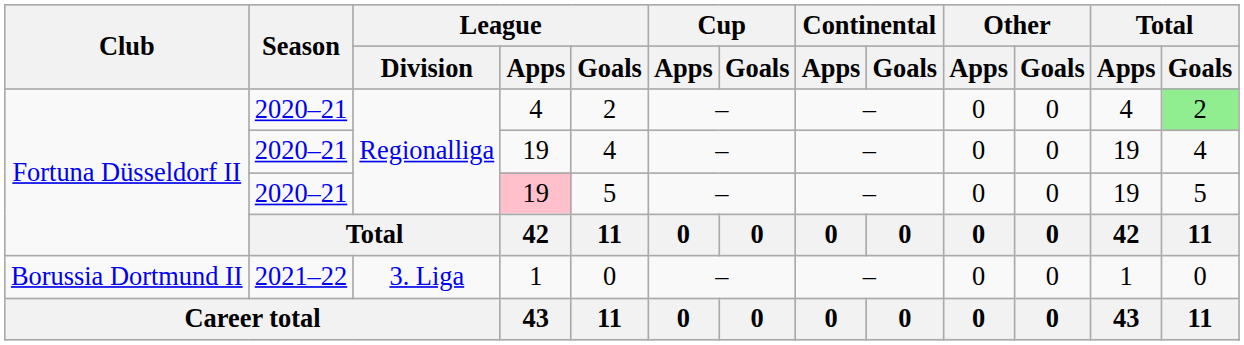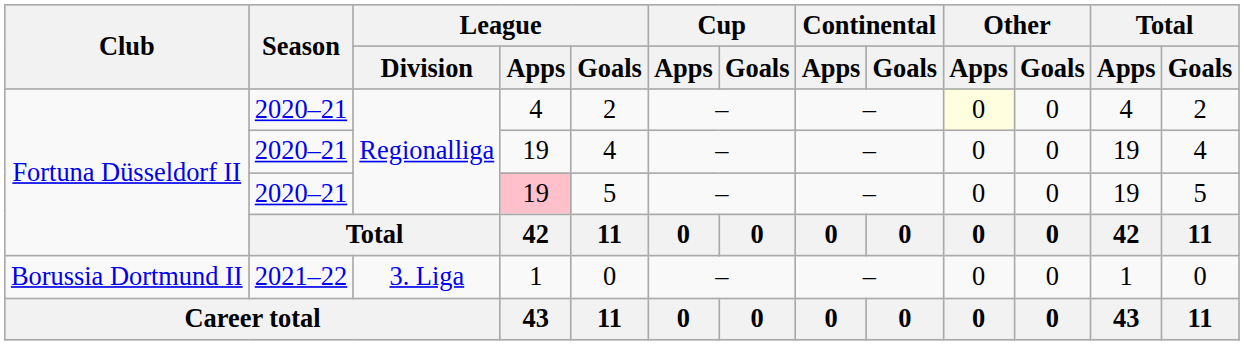(979, 109) no background -> (979, 109) lightyellow background
(1200, 109) lightgreen background -> (1200, 109) no background
